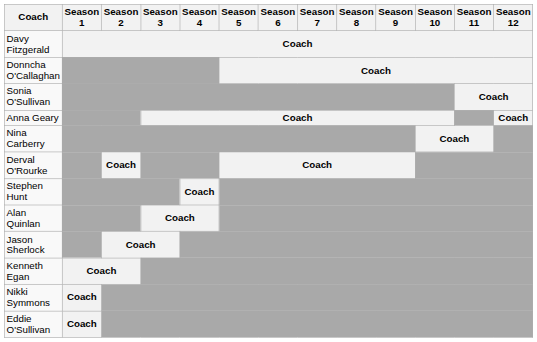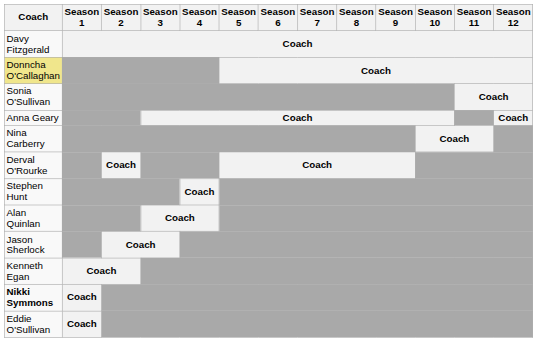(33, 70) no background -> (33, 70) khaki background
(28, 297) normal -> (30, 297) bold
